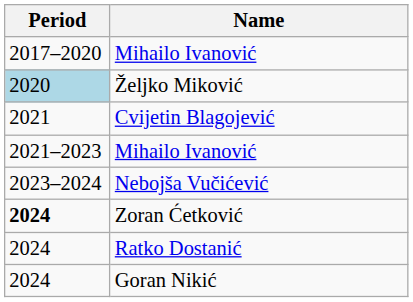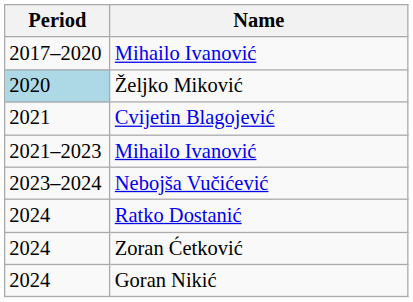(30, 215) bold -> (30, 215) normal
(179, 215) Zoran Ćetković -> (178, 215) Ratko Dostanić
(178, 248) Ratko Dostanić -> (179, 248) Zoran Ćetković
